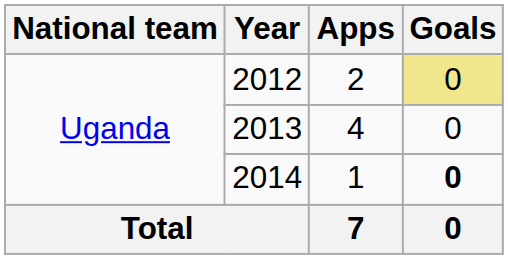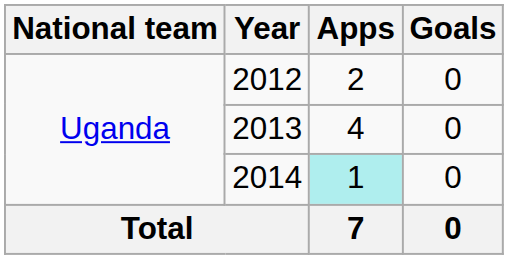(453, 79) khaki background -> (453, 79) no background
(356, 178) no background -> (356, 178) paleturquoise background
(453, 178) bold -> (453, 178) normal
